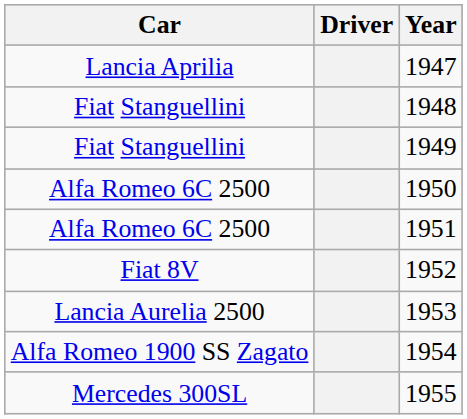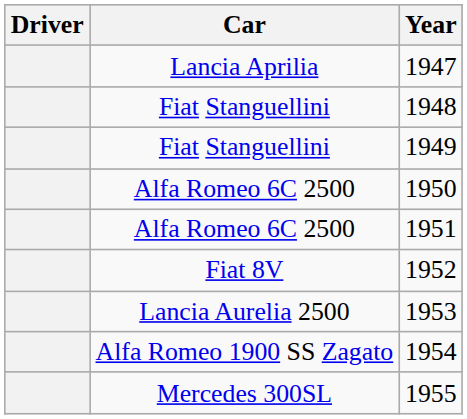columns swapped: (357, 24) <-> (160, 24)
